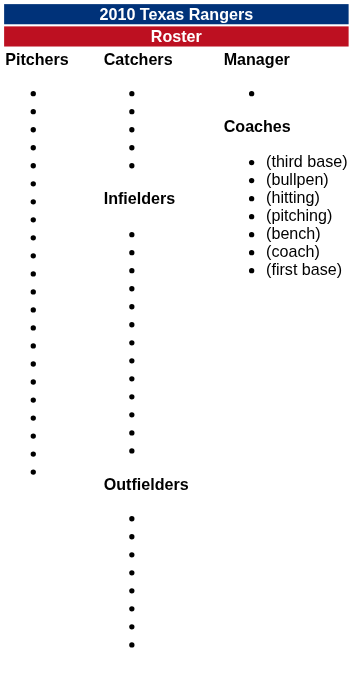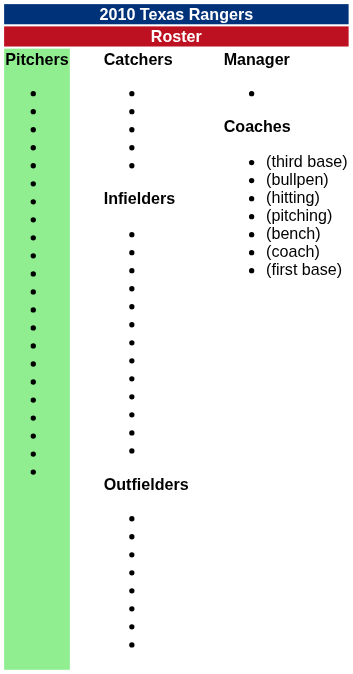(37, 265) no background -> (37, 265) lightgreen background
